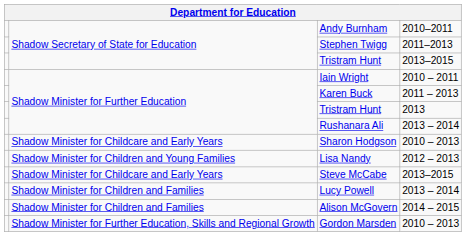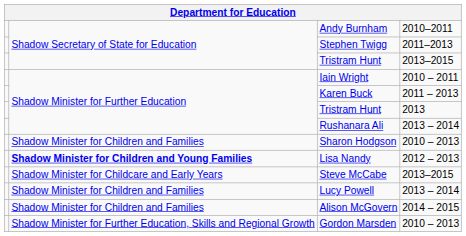(117, 142) Shadow Minister for Childcare and Early Years -> (108, 142) Shadow Minister for Children and Families
(123, 158) normal -> (132, 158) bold
